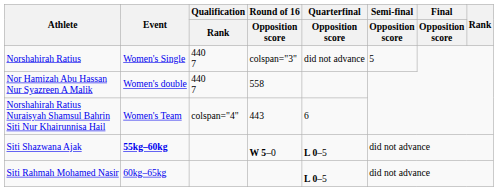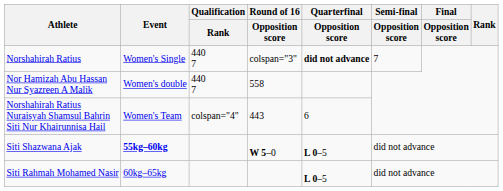(334, 58) normal -> (337, 58) bold
(372, 58) 5 -> (376, 58) 7
